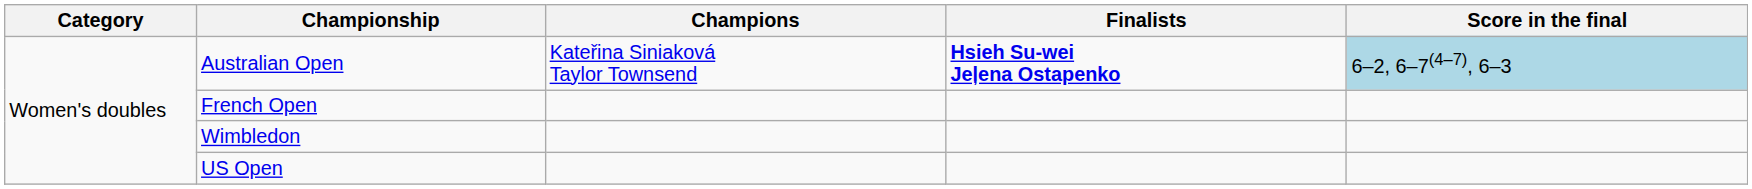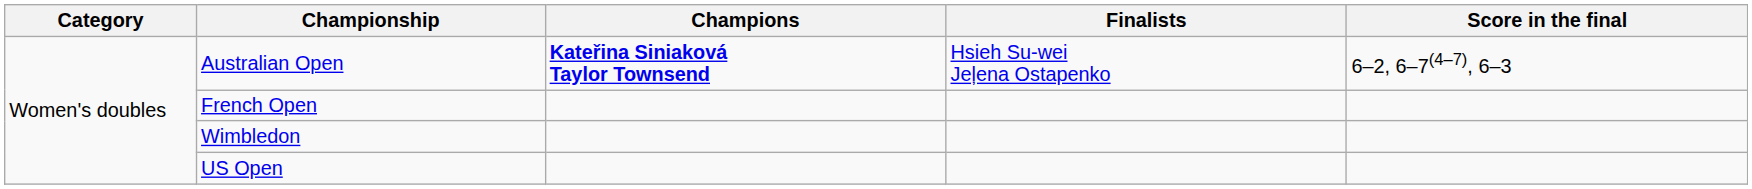(632, 63) normal -> (638, 63) bold
(1035, 63) bold -> (1031, 63) normal
(1431, 63) lightblue background -> (1431, 63) no background
